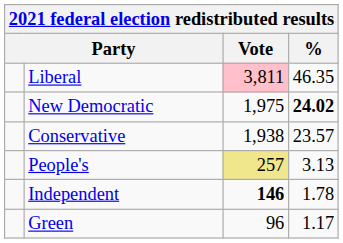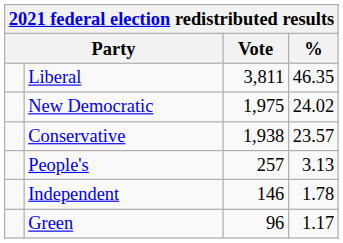(264, 77) pink background -> (264, 77) no background
(313, 106) bold -> (313, 106) normal
(271, 164) khaki background -> (271, 164) no background
(271, 194) bold -> (271, 194) normal
